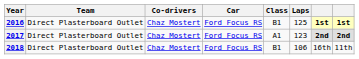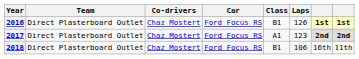(301, 23) 125 -> (301, 23) 126
